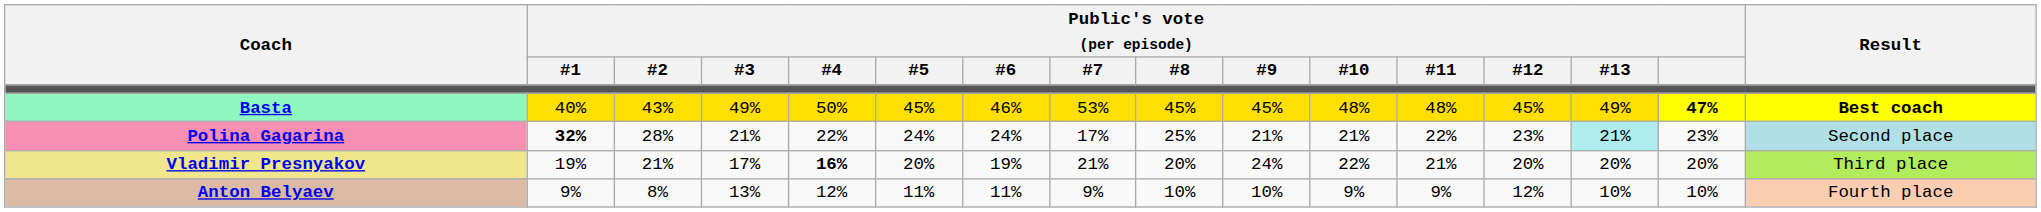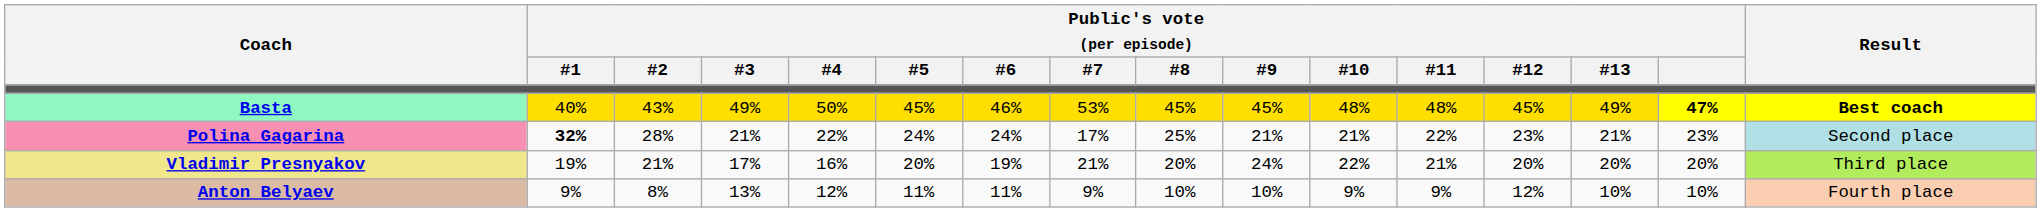(1615, 136) paleturquoise background -> (1615, 136) no background
(832, 164) bold -> (832, 164) normal
